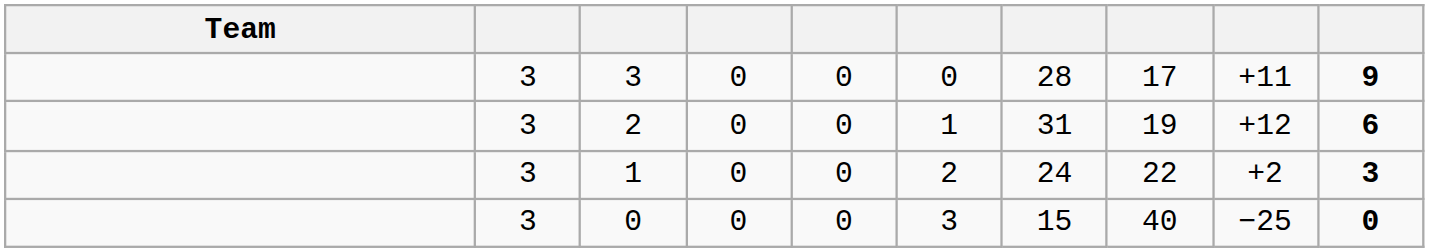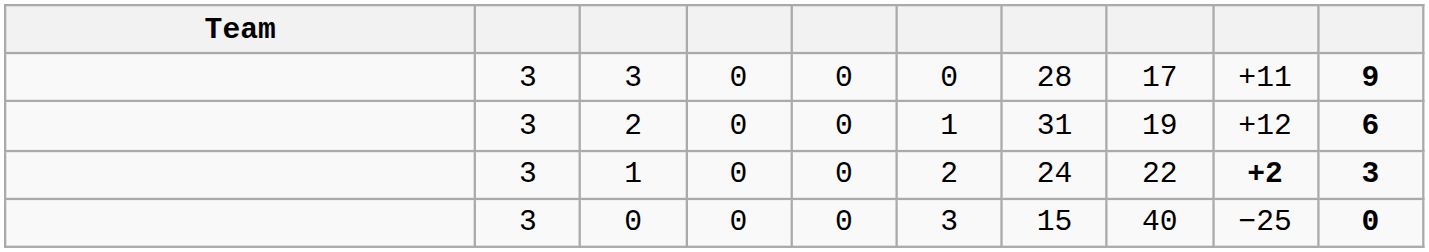(1265, 174) normal -> (1265, 174) bold
